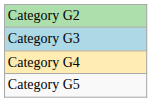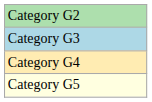(44, 84) no background -> (44, 84) lightyellow background
